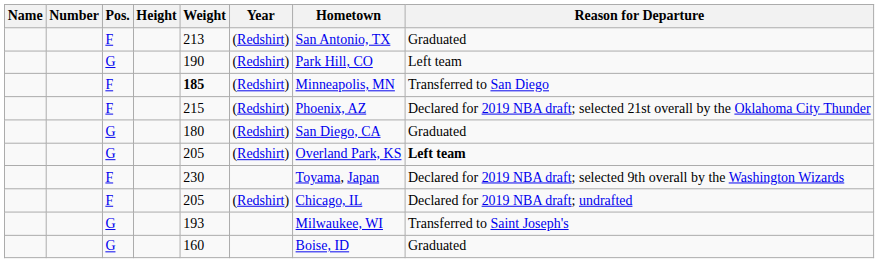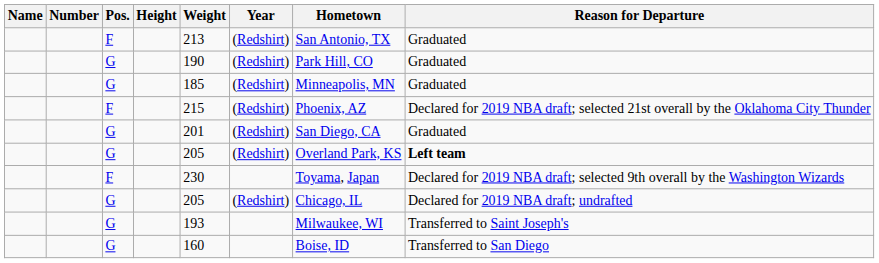(435, 62) Left team -> (437, 62) Graduated
(109, 85) F -> (110, 85) G
(194, 85) bold -> (194, 85) normal
(479, 85) Transferred to San Diego -> (437, 85) Graduated
(194, 131) 180 -> (194, 131) 201
(109, 200) F -> (110, 200) G
(437, 246) Graduated -> (479, 246) Transferred to San Diego
